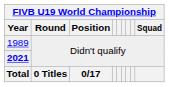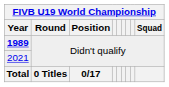(18, 43) normal -> (18, 43) bold
(18, 58) bold -> (18, 58) normal
